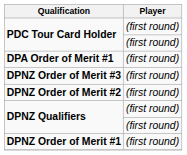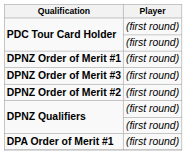(60, 59) DPA Order of Merit #1 -> (64, 59) DPNZ Order of Merit #1
(64, 142) DPNZ Order of Merit #1 -> (60, 142) DPA Order of Merit #1
